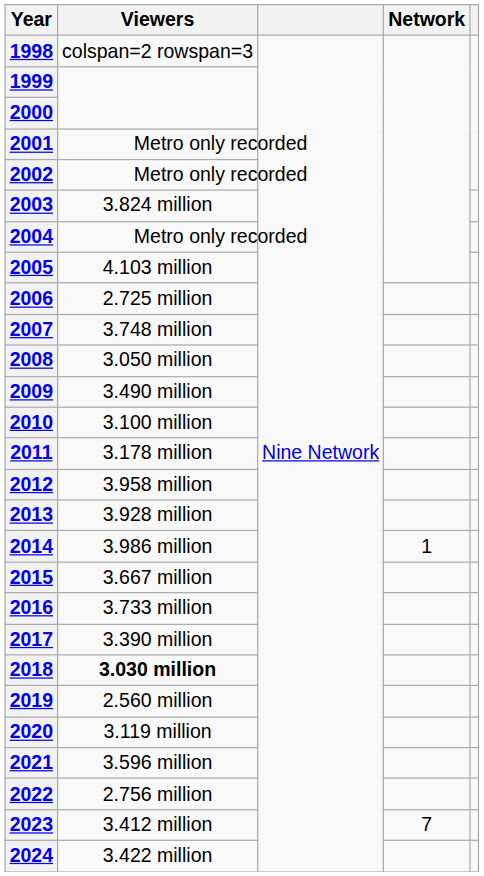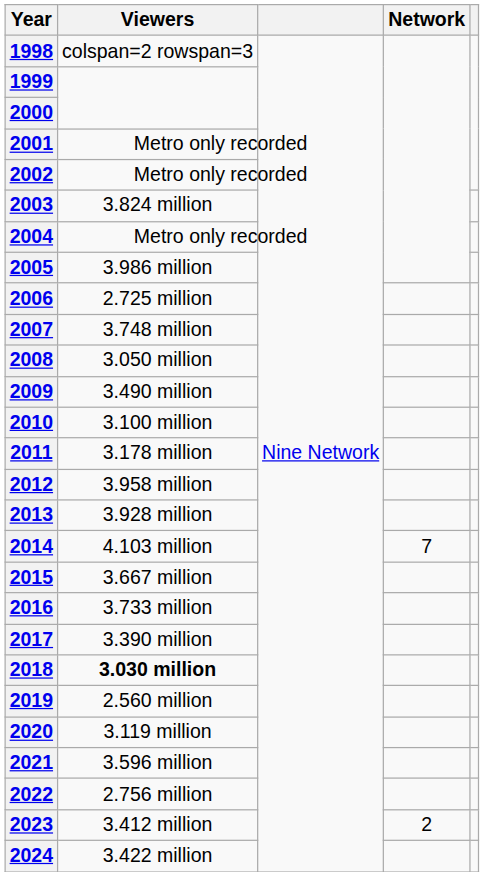(158, 267) 4.103 million -> (158, 267) 3.986 million
(158, 546) 3.986 million -> (158, 546) 4.103 million
(427, 546) 1 -> (427, 546) 7
(427, 824) 7 -> (427, 824) 2
